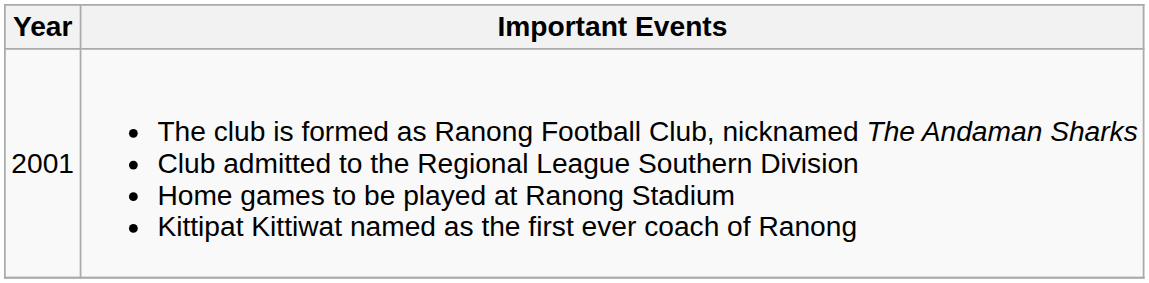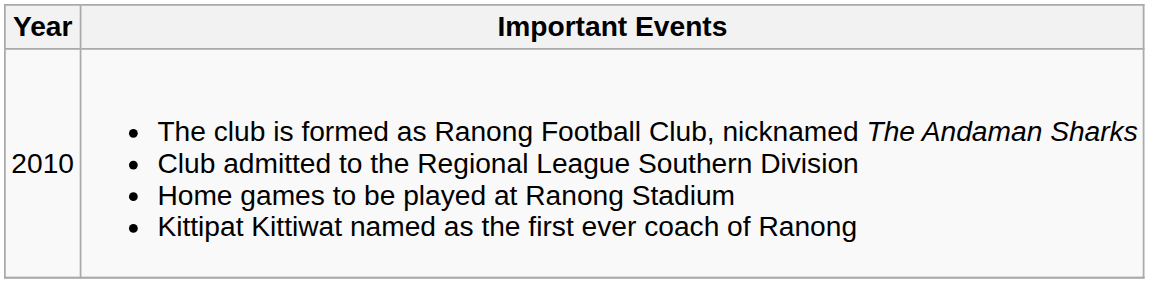(43, 163) 2001 -> (43, 163) 2010
